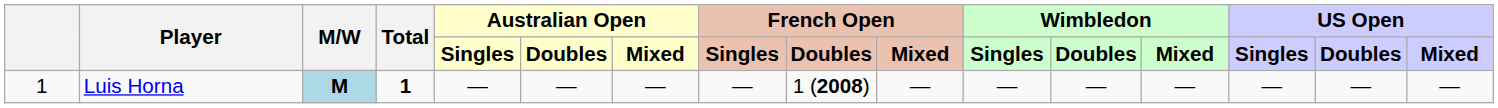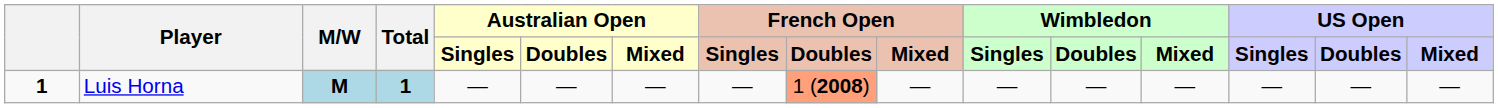(42, 86) normal -> (42, 86) bold
(405, 86) no background -> (405, 86) lightblue background
(831, 86) no background -> (831, 86) lightsalmon background
